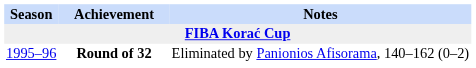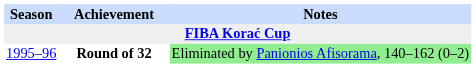(320, 53) no background -> (320, 53) lightgreen background
